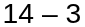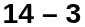(42, 13) normal -> (42, 13) bold
